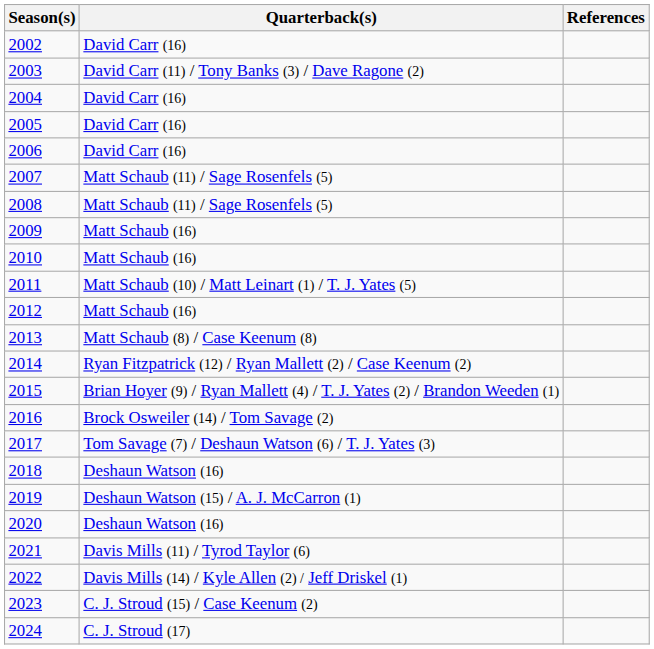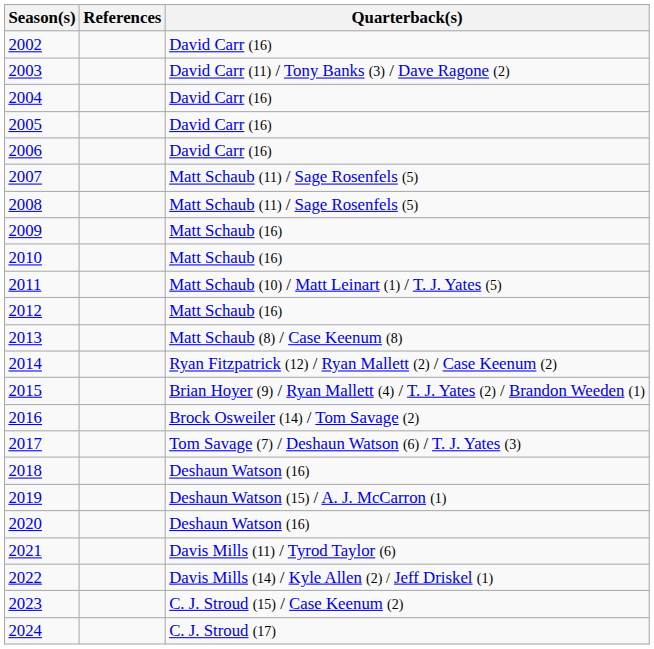columns swapped: (321, 17) <-> (606, 17)
